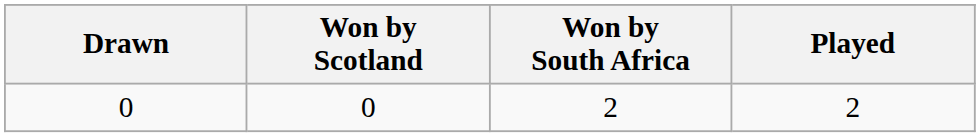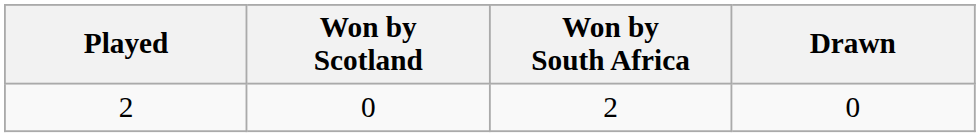columns swapped: (853, 44) <-> (126, 44)
